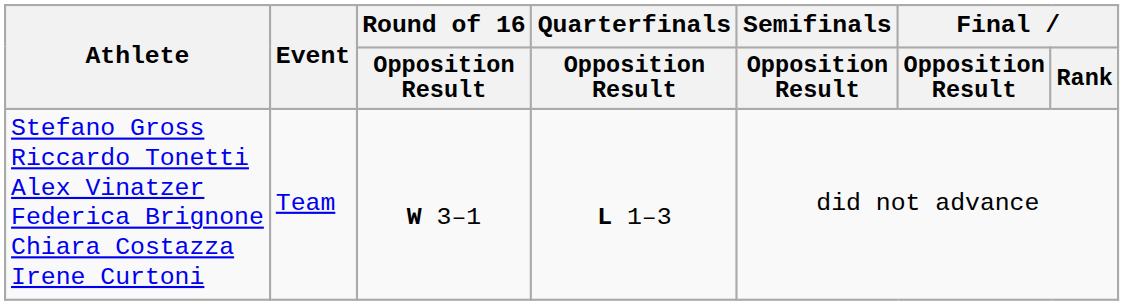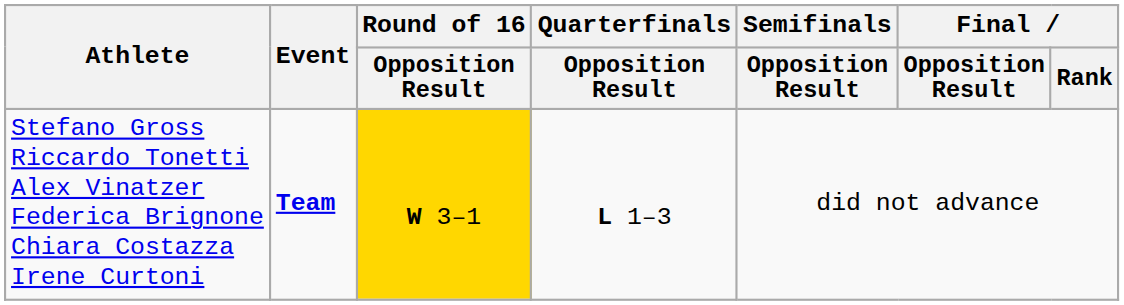(306, 204) normal -> (306, 204) bold
(444, 219) no background -> (444, 219) gold background
